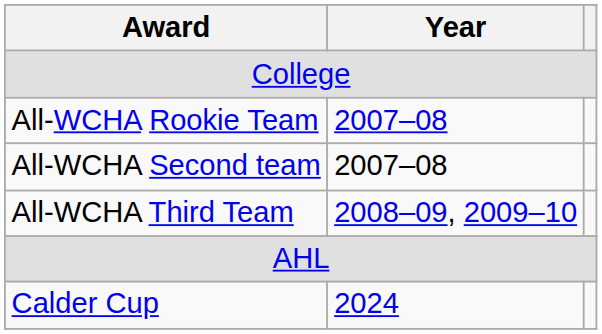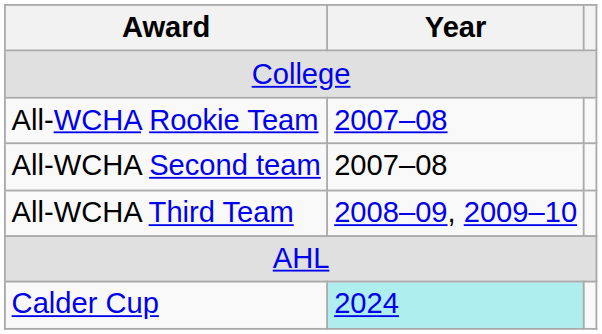(367, 304) no background -> (367, 304) paleturquoise background
